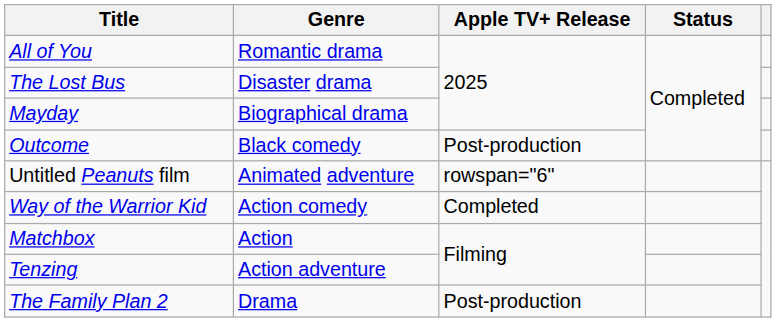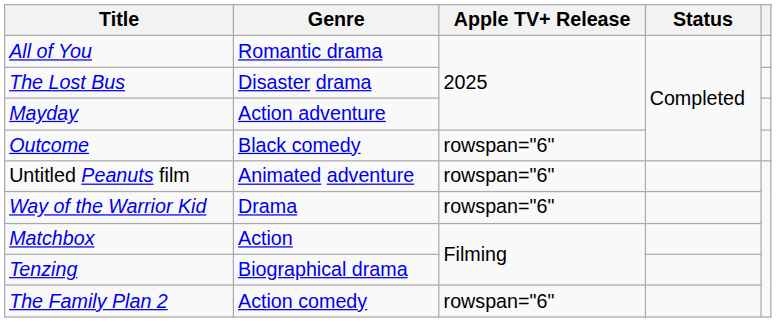(323, 113) Biographical drama -> (312, 113) Action adventure
(513, 144) Post-production -> (499, 144) rowspan="6"
(303, 207) Action comedy -> (268, 207) Drama
(491, 207) Completed -> (499, 207) rowspan="6"
(312, 269) Action adventure -> (323, 269) Biographical drama
(268, 301) Drama -> (303, 301) Action comedy
(513, 301) Post-production -> (499, 301) rowspan="6"
